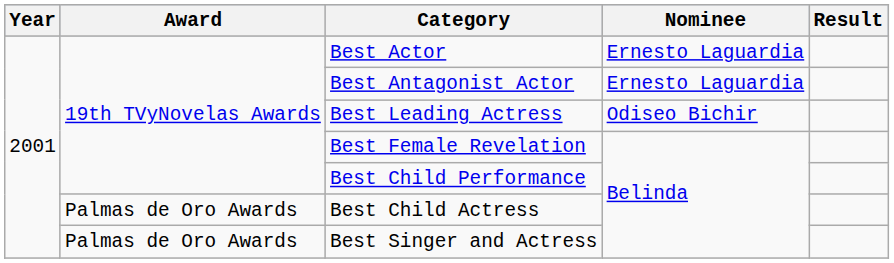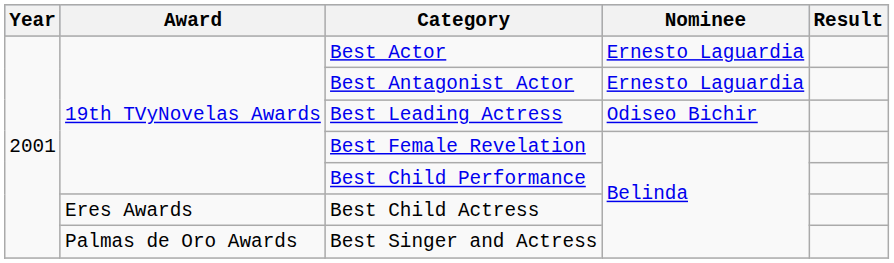(181, 210) Palmas de Oro Awards -> (129, 210) Eres Awards
